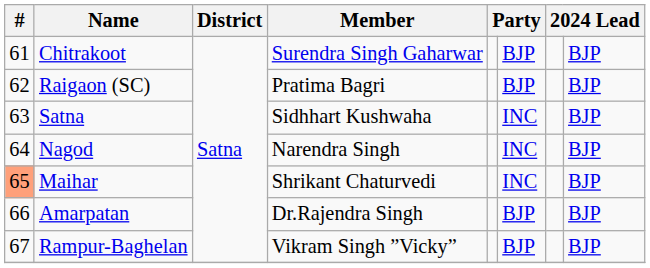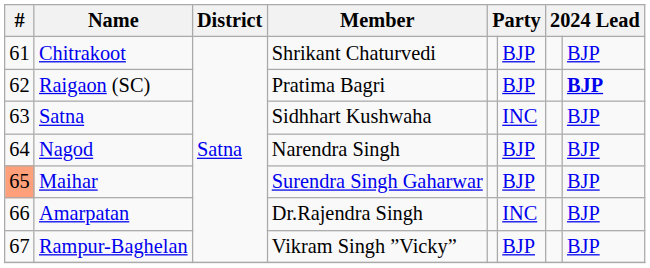(377, 52) Surendra Singh Gaharwar -> (354, 52) Shrikant Chaturvedi
(584, 85) normal -> (585, 85) bold
(520, 149) INC -> (519, 149) BJP
(354, 181) Shrikant Chaturvedi -> (377, 181) Surendra Singh Gaharwar
(520, 181) INC -> (519, 181) BJP
(519, 213) BJP -> (520, 213) INC
